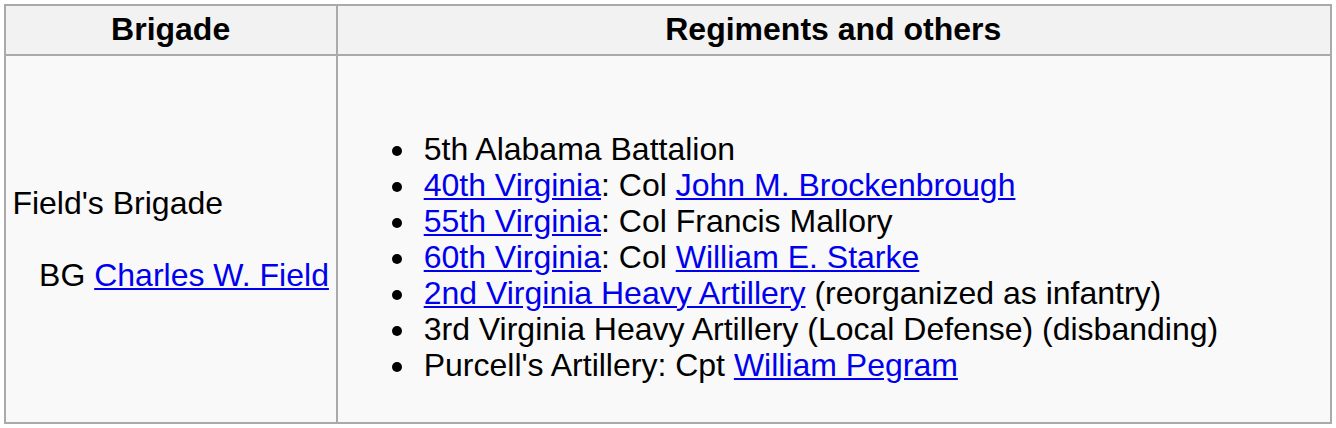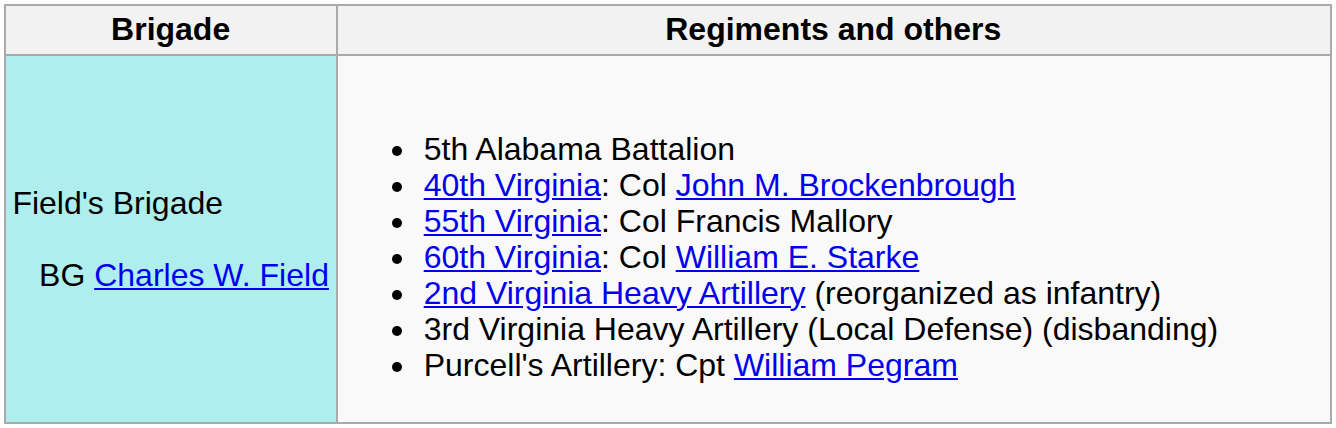(171, 238) no background -> (171, 238) paleturquoise background
